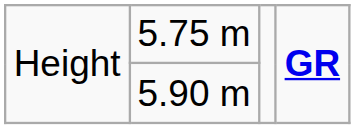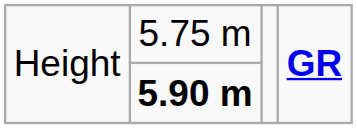(194, 92) normal -> (195, 92) bold
